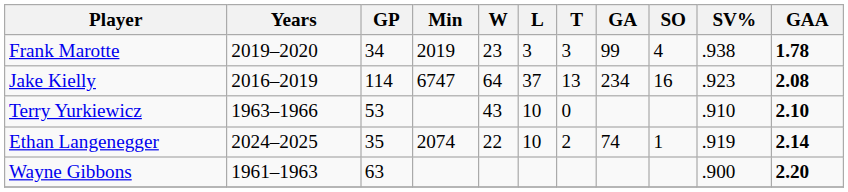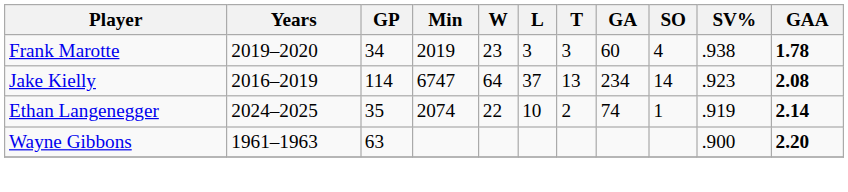(610, 50) 99 -> (610, 50) 60
(663, 80) 16 -> (663, 80) 14
- row: (75, 111)
